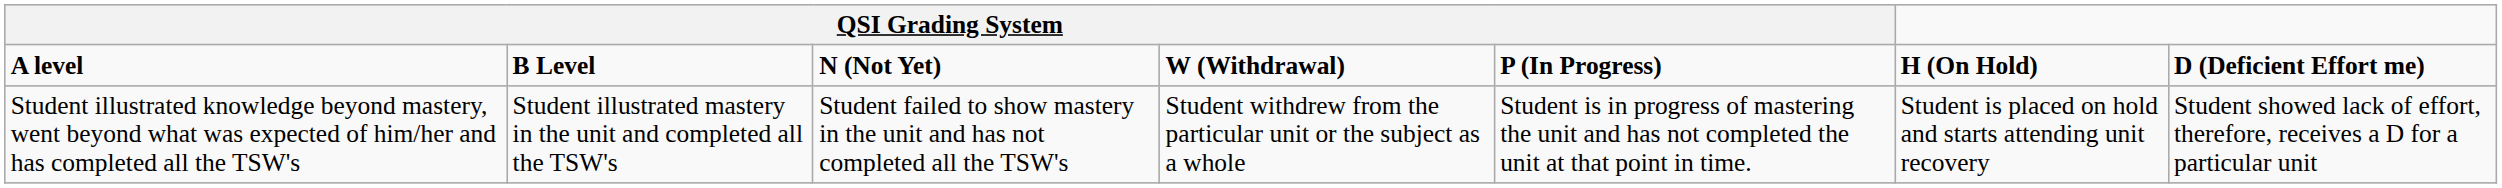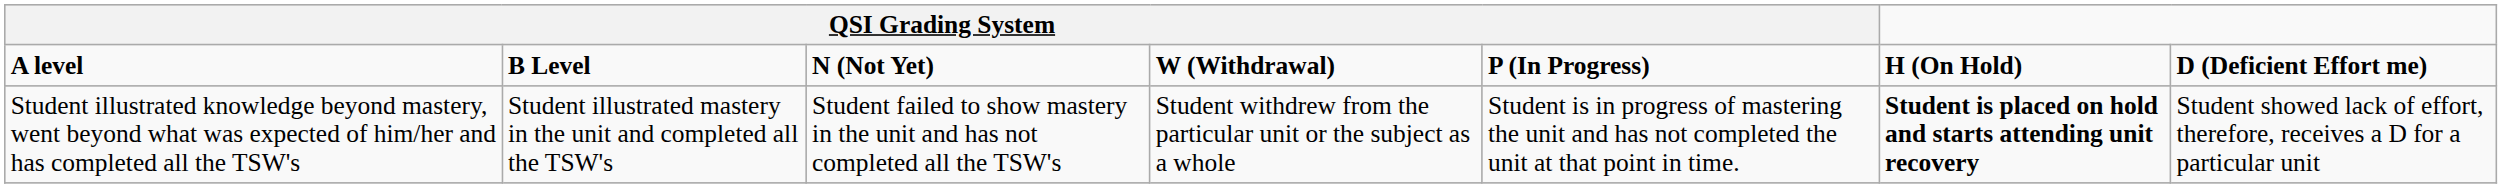(2029, 133) normal -> (2021, 133) bold
